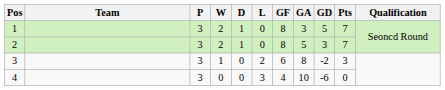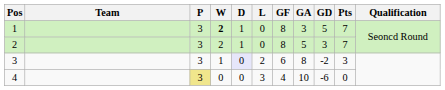(221, 28) normal -> (221, 28) bold
(242, 61) no background -> (242, 61) lavender background
(200, 77) no background -> (200, 77) khaki background
